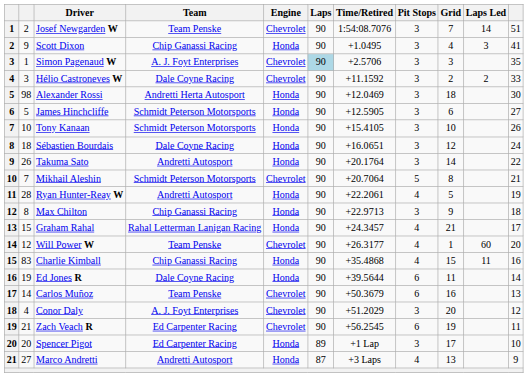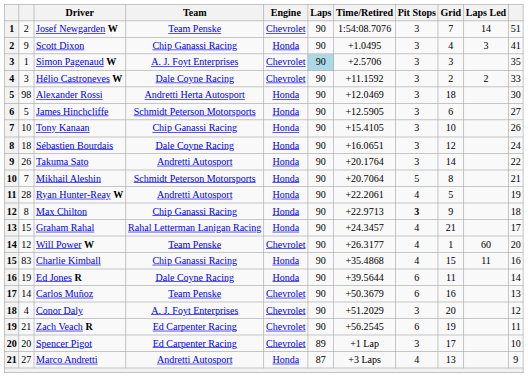(195, 128) Schmidt Peterson Motorsports -> (195, 128) Chip Ganassi Racing
(286, 178) Chevrolet -> (286, 178) Honda
(417, 211) normal -> (417, 211) bold
(286, 343) Honda -> (286, 343) Chevrolet
